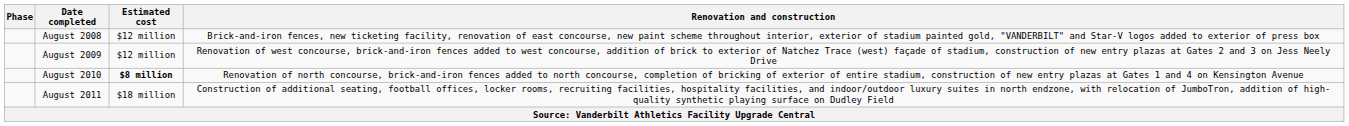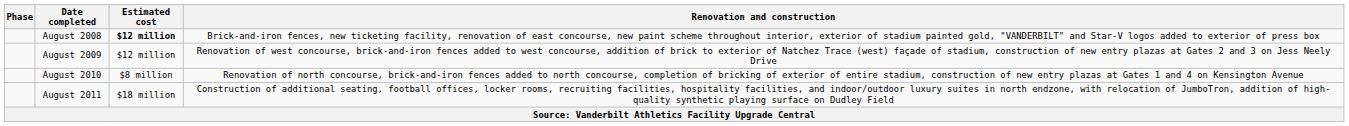(146, 36) normal -> (146, 36) bold
(146, 75) bold -> (146, 75) normal
